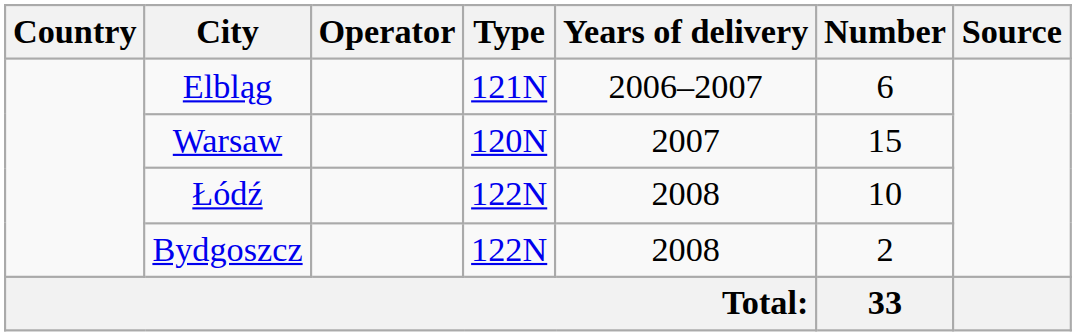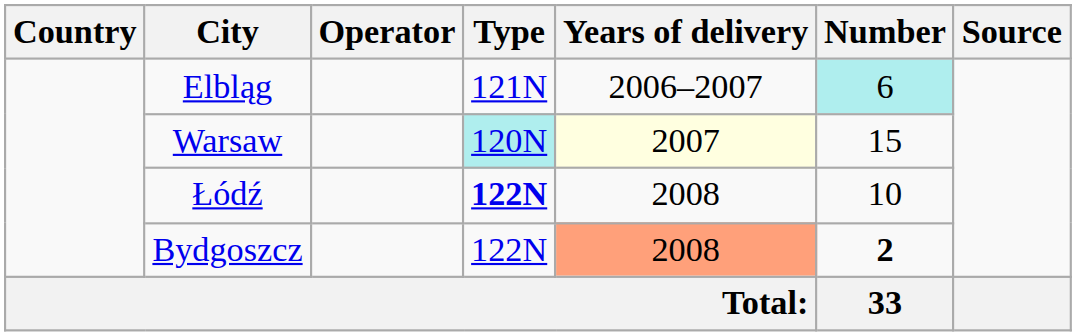(885, 85) no background -> (885, 85) paleturquoise background
(509, 140) no background -> (509, 140) paleturquoise background
(686, 140) no background -> (686, 140) lightyellow background
(509, 194) normal -> (509, 194) bold
(686, 248) no background -> (686, 248) lightsalmon background
(885, 248) normal -> (885, 248) bold
